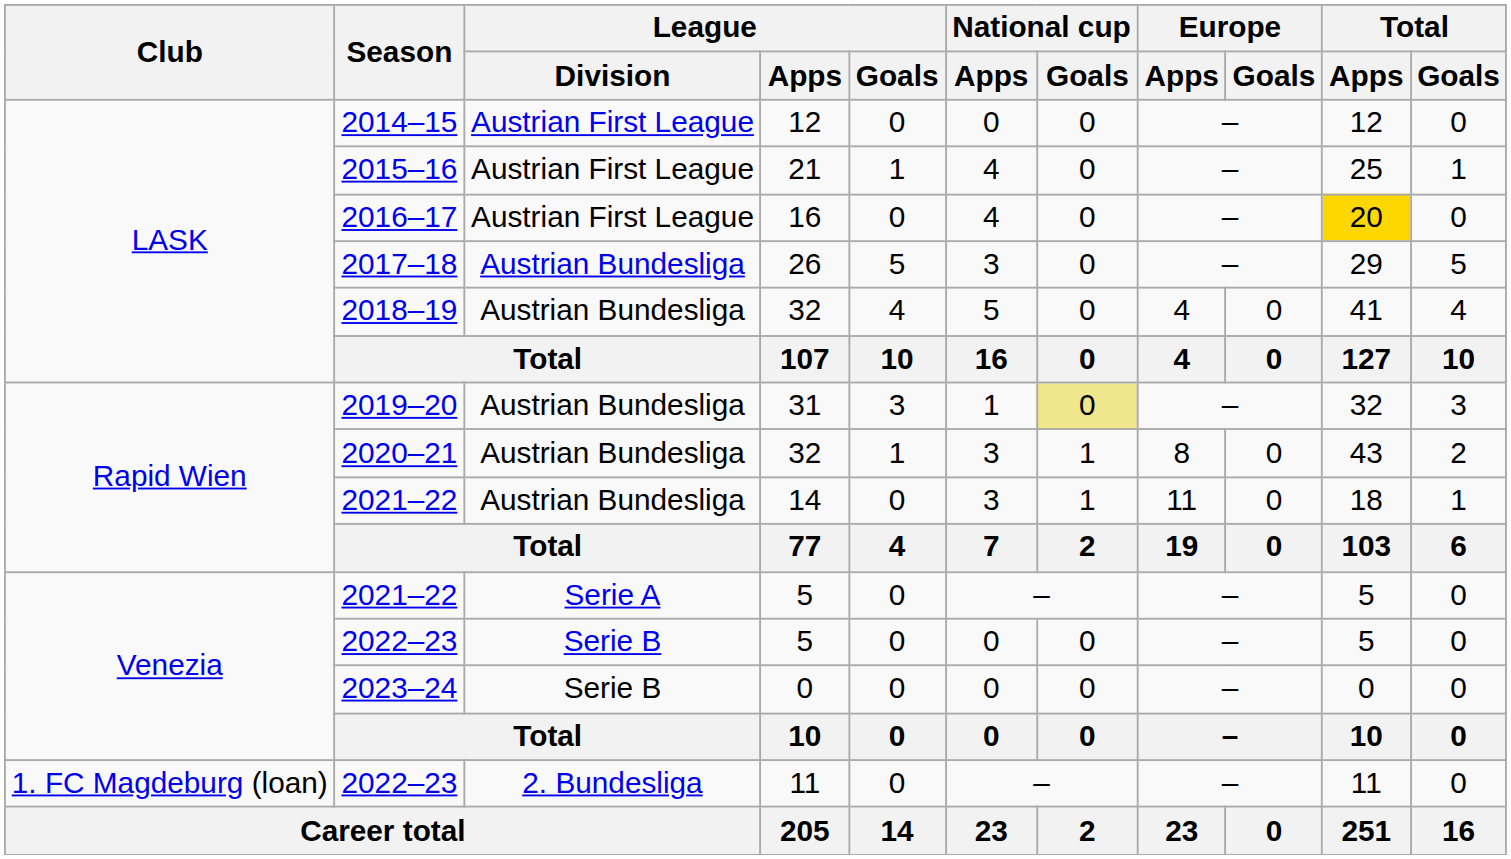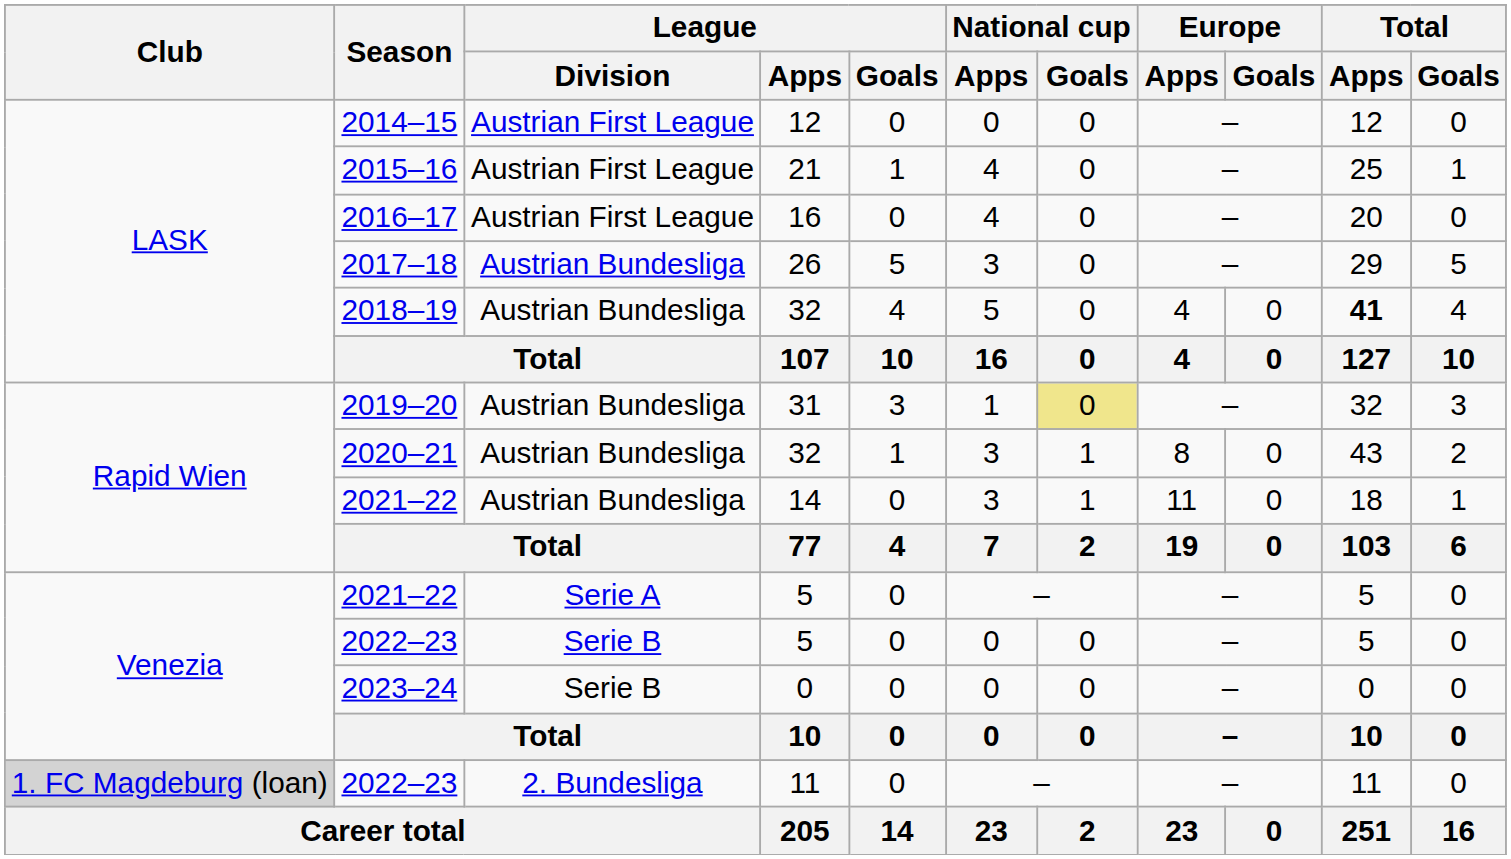(1366, 216) gold background -> (1366, 216) no background
(1366, 311) normal -> (1366, 311) bold
(170, 783) no background -> (170, 783) lightgrey background
